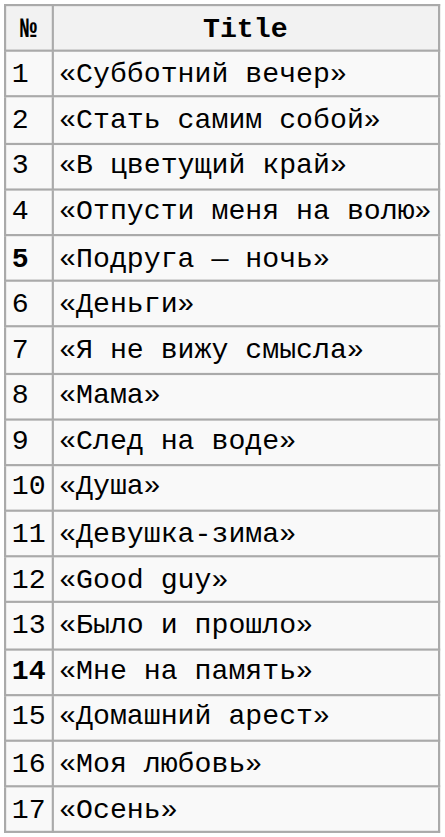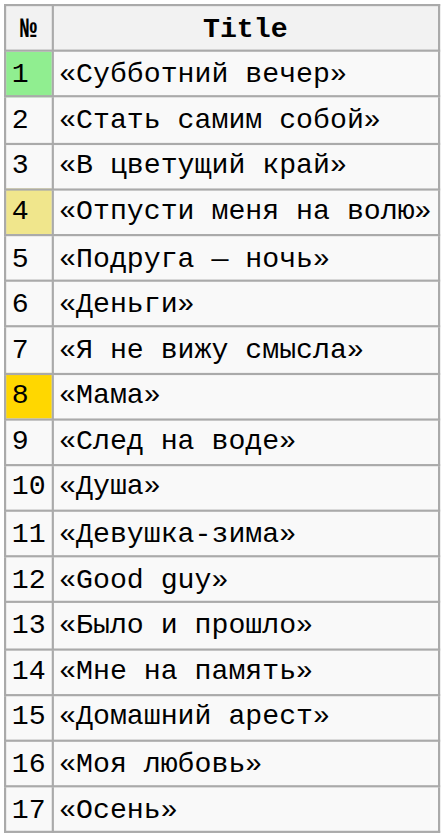(20, 74) no background -> (20, 74) lightgreen background
(20, 212) no background -> (20, 212) khaki background
(20, 258) bold -> (20, 258) normal
(20, 396) no background -> (20, 396) gold background
(29, 672) bold -> (29, 672) normal
